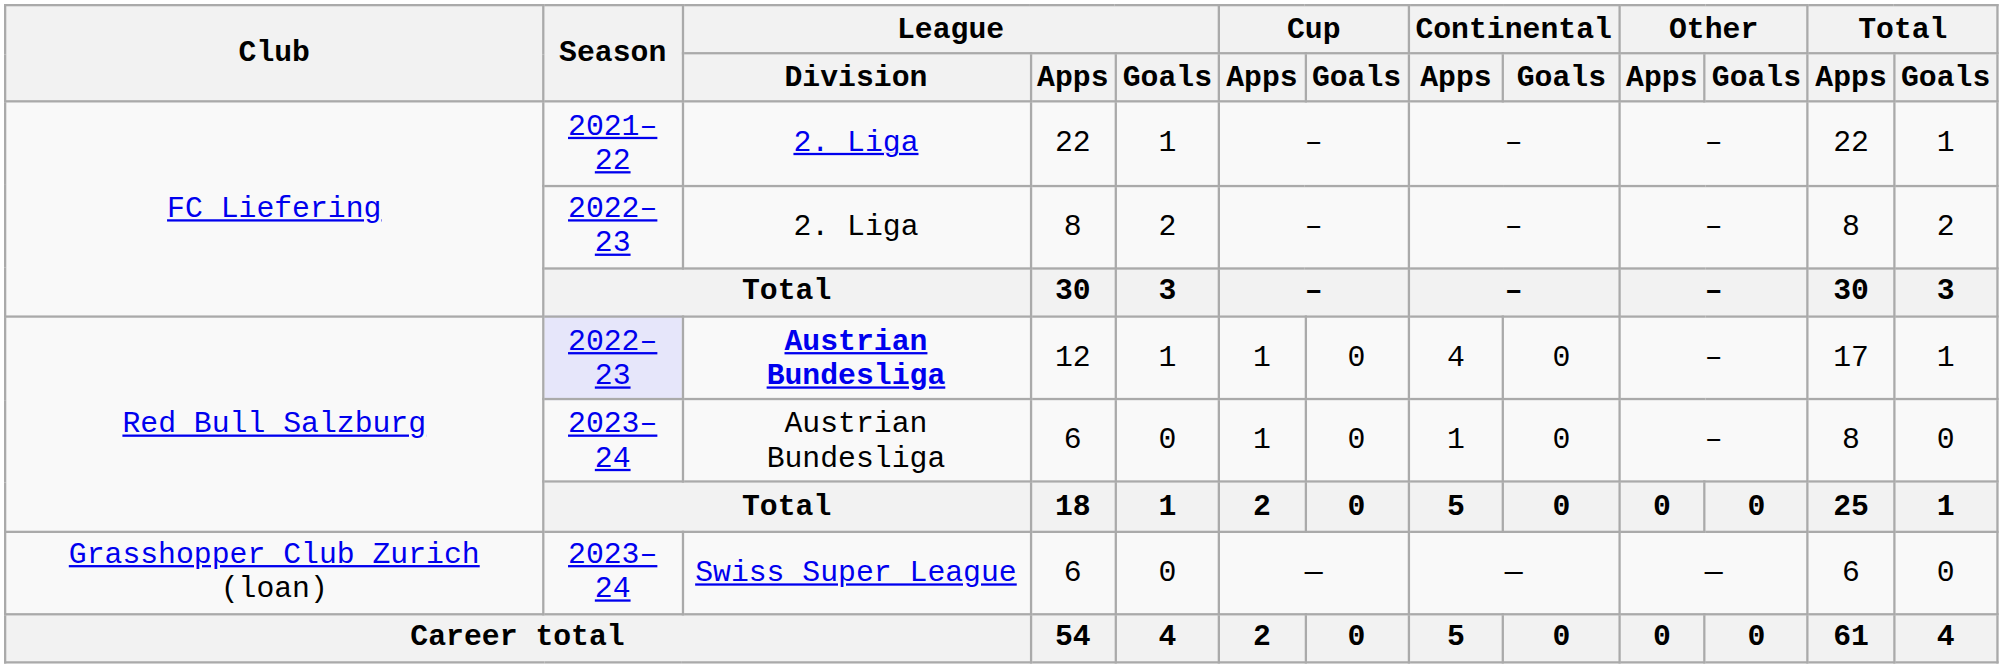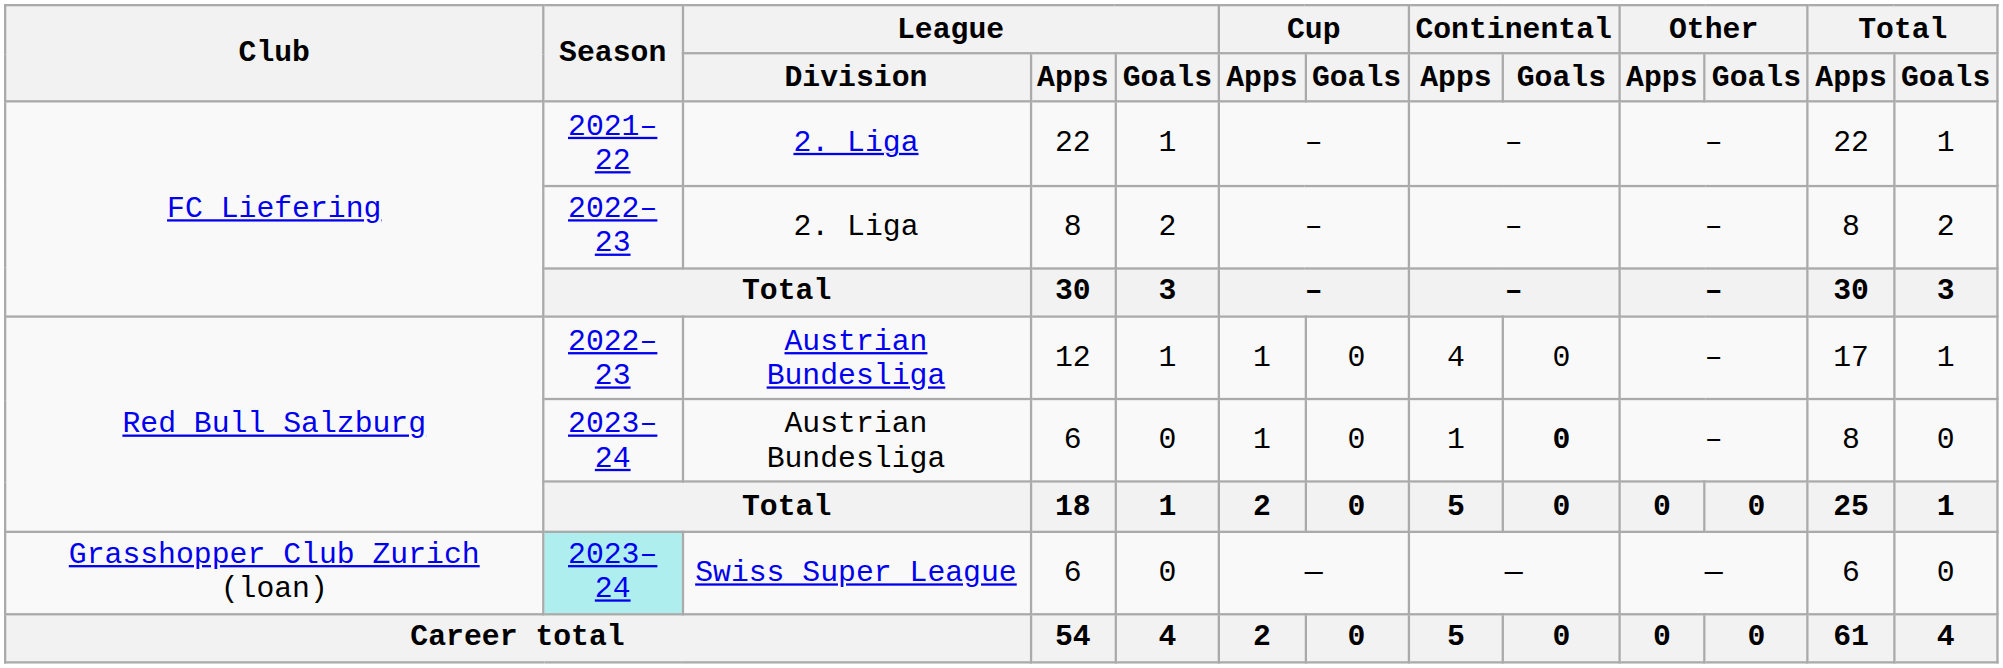(613, 358) lavender background -> (613, 358) no background
(856, 358) bold -> (856, 358) normal
(1561, 441) normal -> (1561, 441) bold
(613, 572) no background -> (613, 572) paleturquoise background
